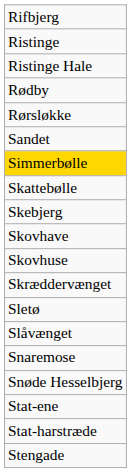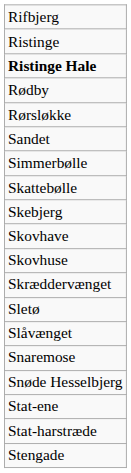(50, 65) normal -> (52, 65) bold
(48, 163) gold background -> (48, 163) no background
